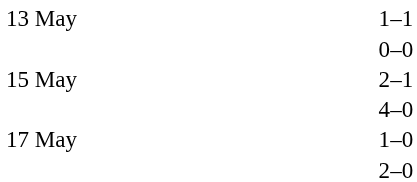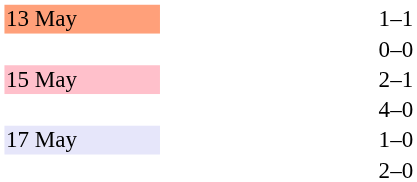(41, 18) no background -> (41, 18) lightsalmon background
(41, 79) no background -> (41, 79) pink background
(41, 139) no background -> (41, 139) lavender background
